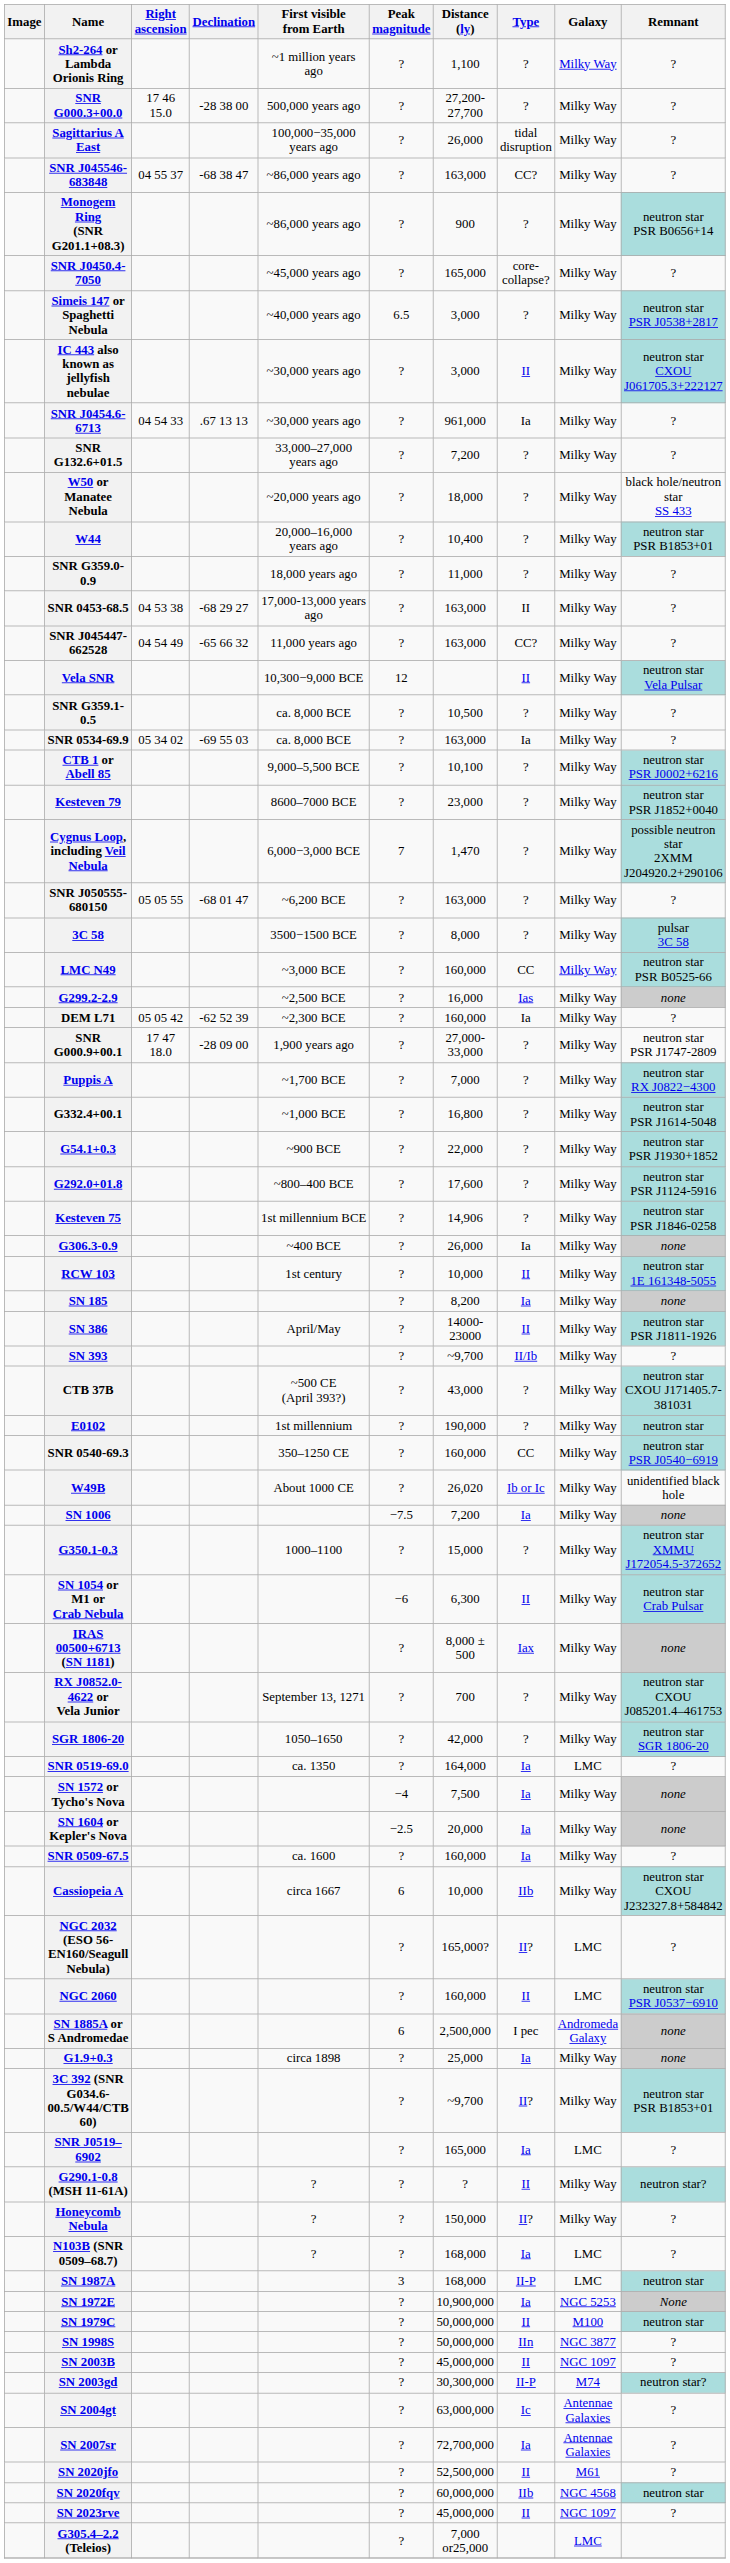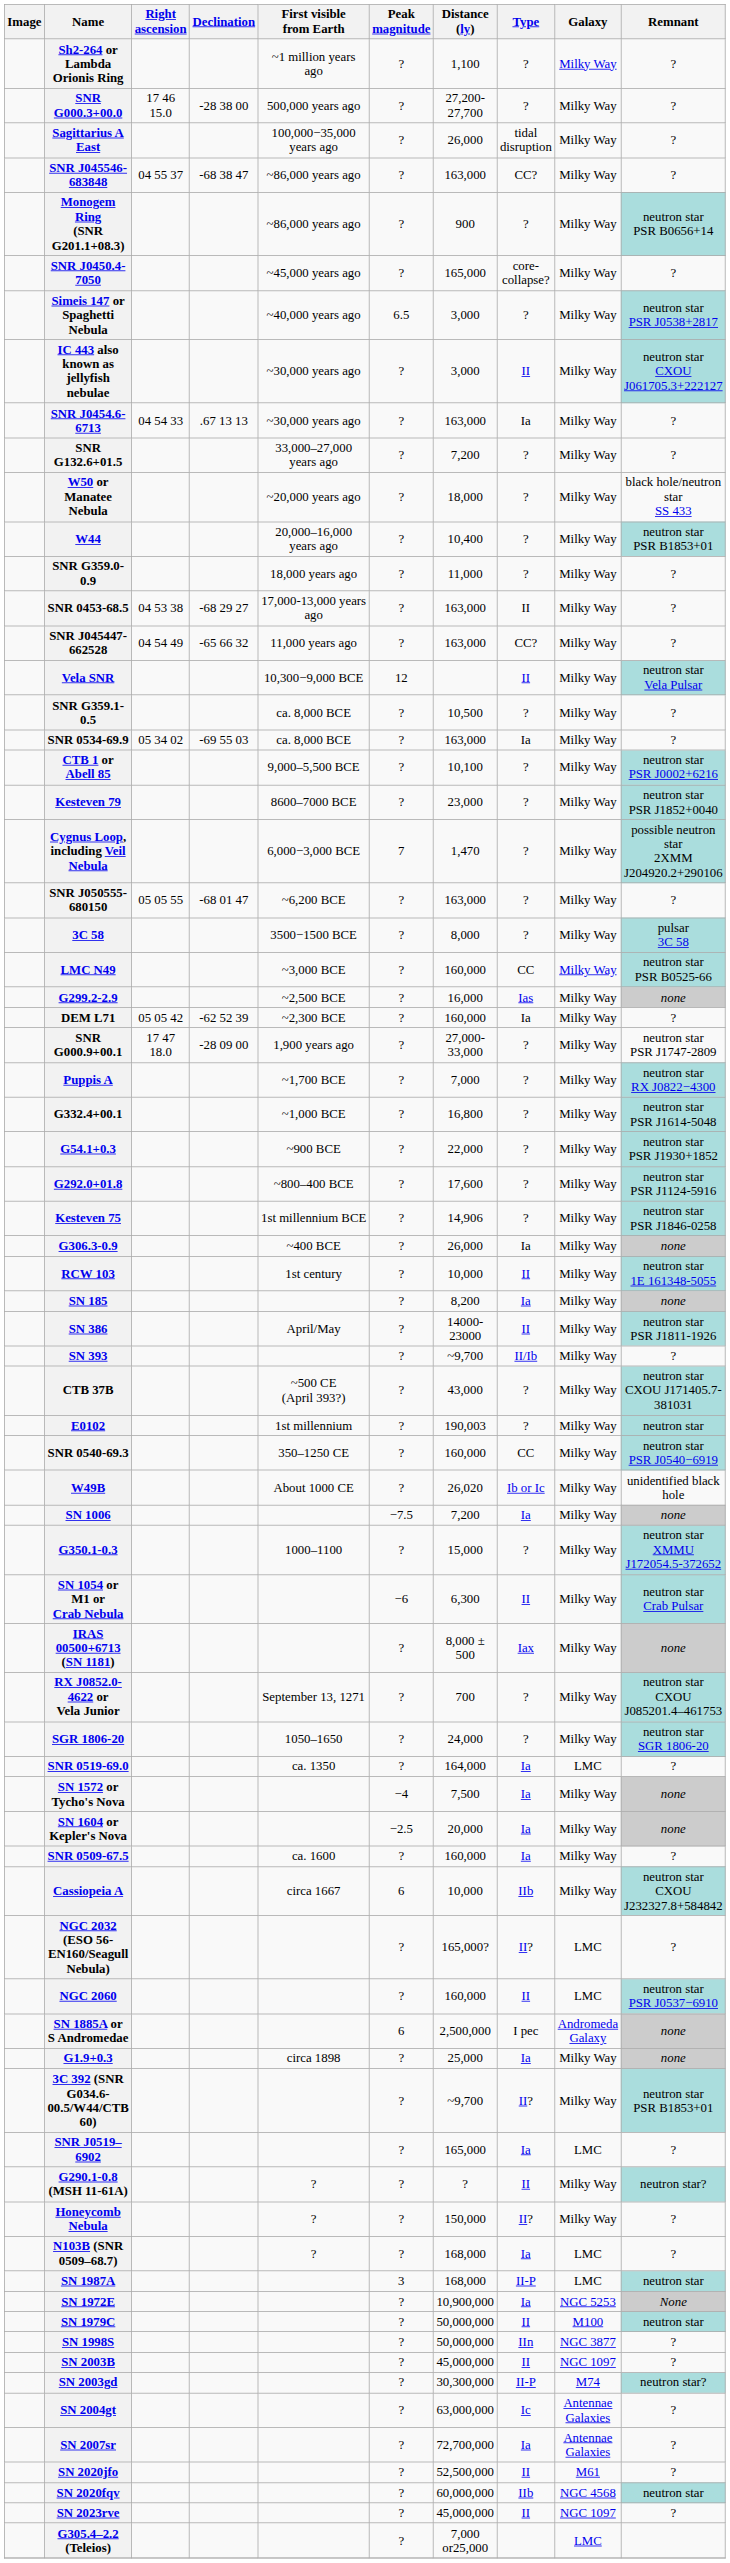(465, 420) 961,000 -> (465, 420) 163,000
(465, 1425) 190,000 -> (465, 1425) 190,003
(465, 1739) 42,000 -> (465, 1739) 24,000
